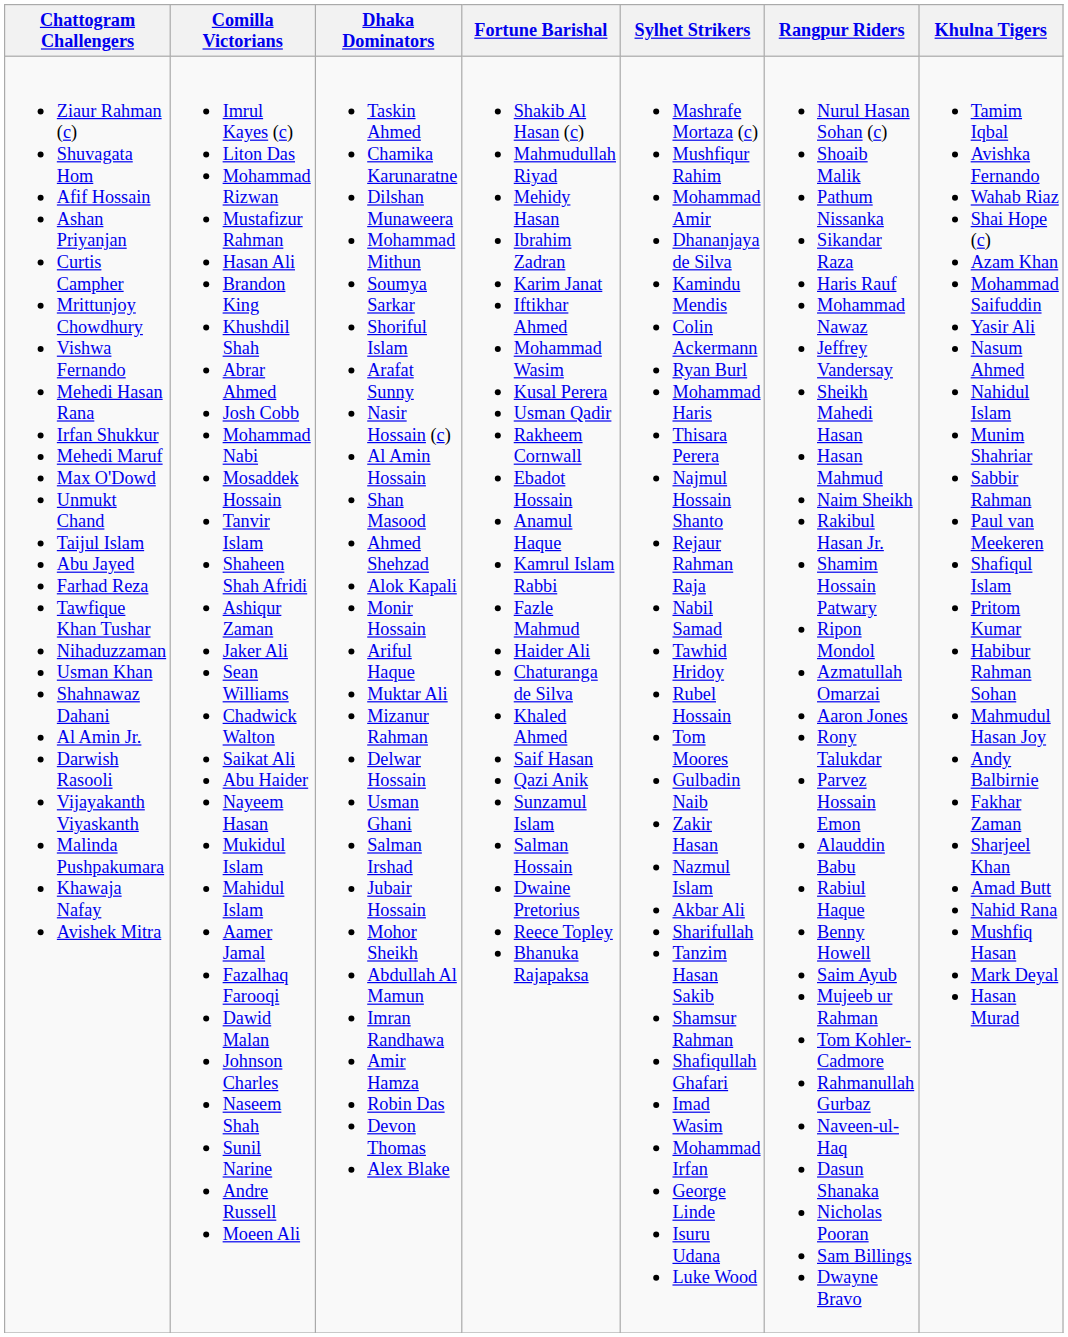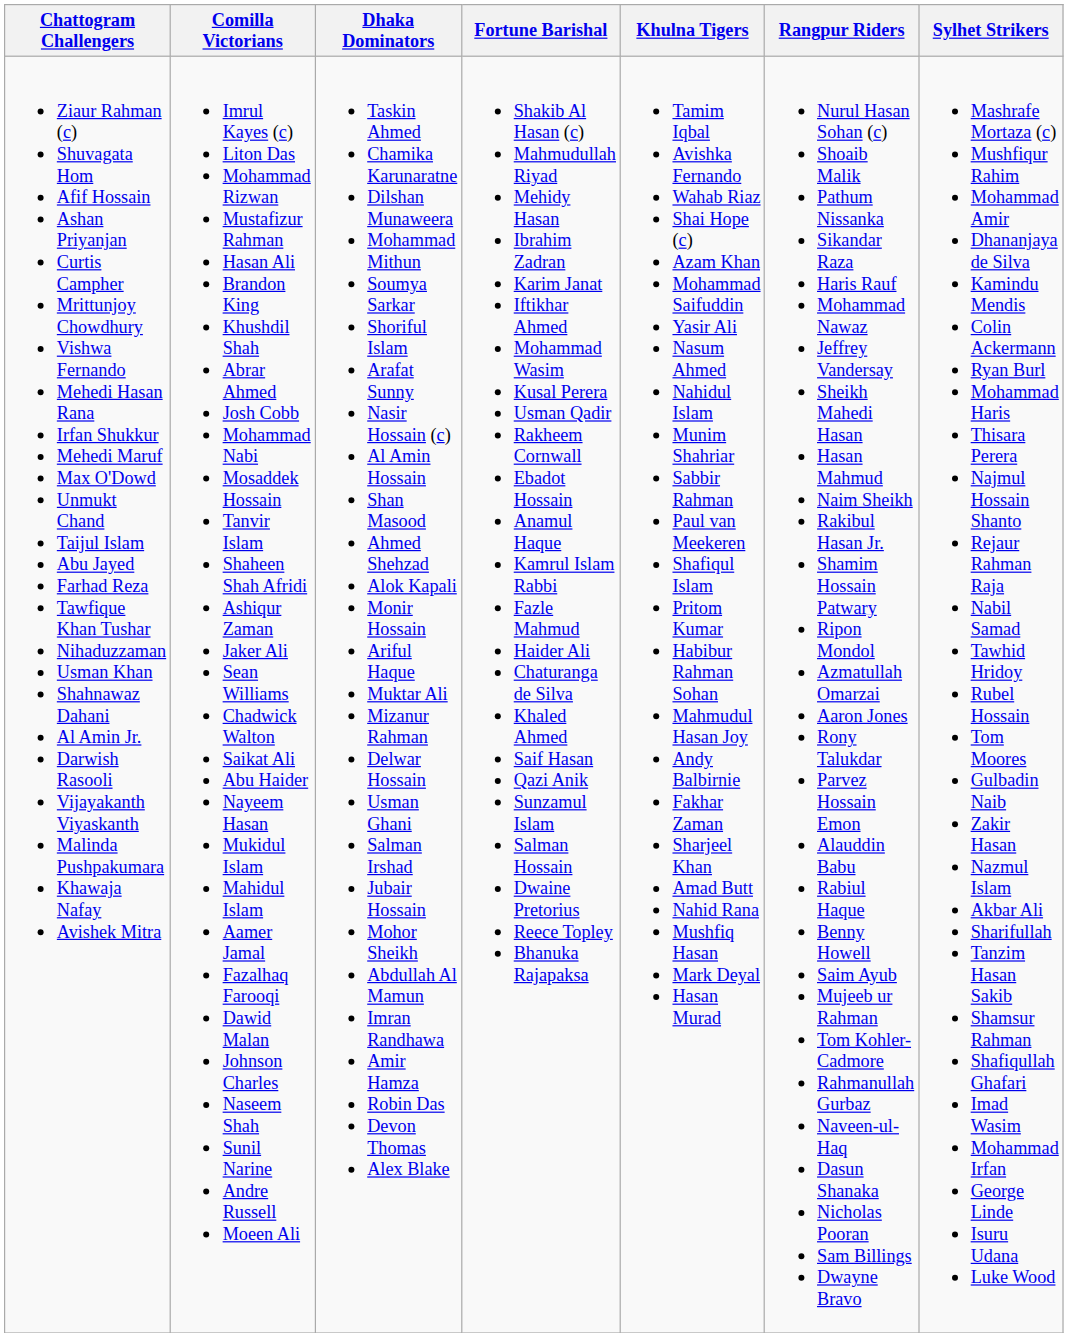columns swapped: (991, 30) <-> (692, 30)
